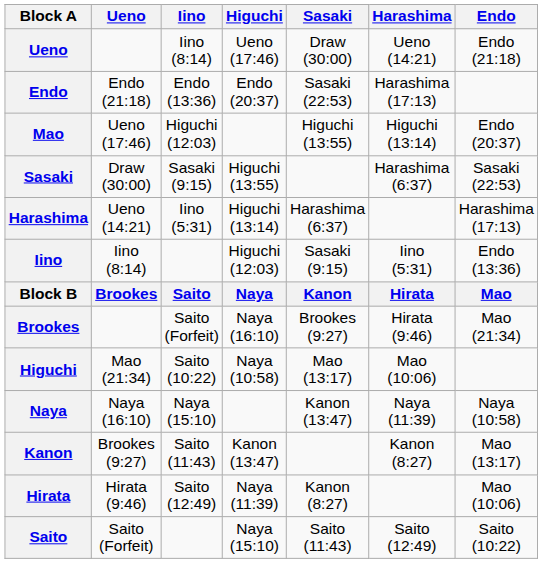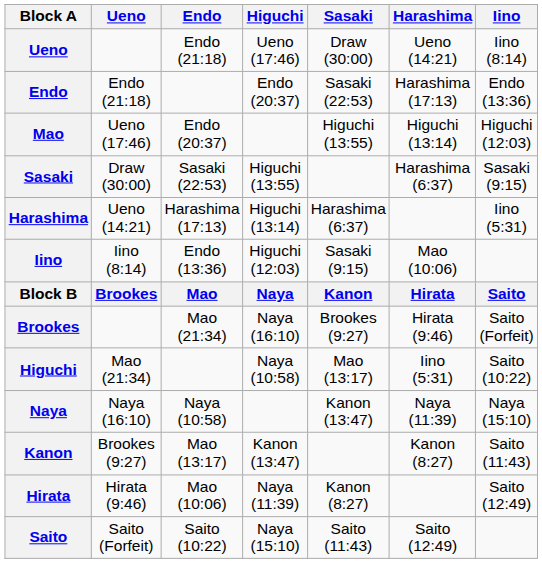columns swapped: (496, 16) <-> (192, 16)
(412, 260) Iino (5:31) -> (433, 260) Mao (10:06)
(412, 369) Mao (10:06) -> (433, 369) Iino (5:31)
